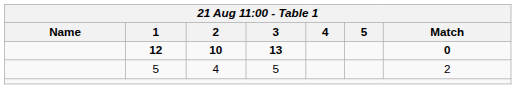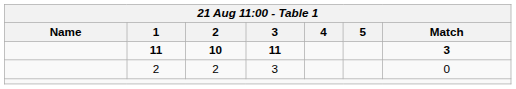(156, 50) 12 -> (156, 50) 11
(276, 50) 13 -> (275, 50) 11
(447, 50) 0 -> (447, 50) 3
(156, 69) 5 -> (156, 69) 2
(216, 69) 4 -> (215, 69) 2
(276, 69) 5 -> (275, 69) 3
(447, 69) 2 -> (447, 69) 0
